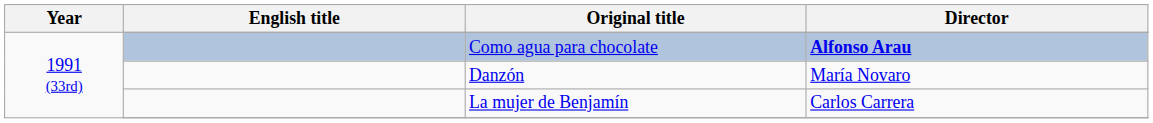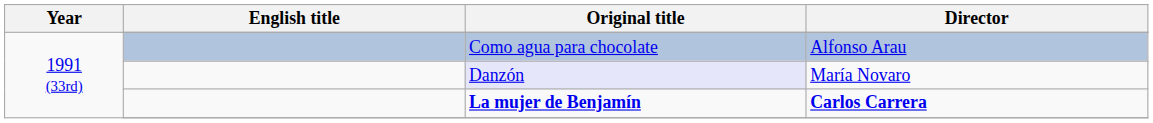(861, 46) bold -> (858, 46) normal
(497, 74) no background -> (497, 74) lavender background
(549, 103) normal -> (555, 103) bold
(862, 103) normal -> (868, 103) bold
